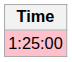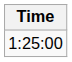(36, 43) pink background -> (36, 43) no background
